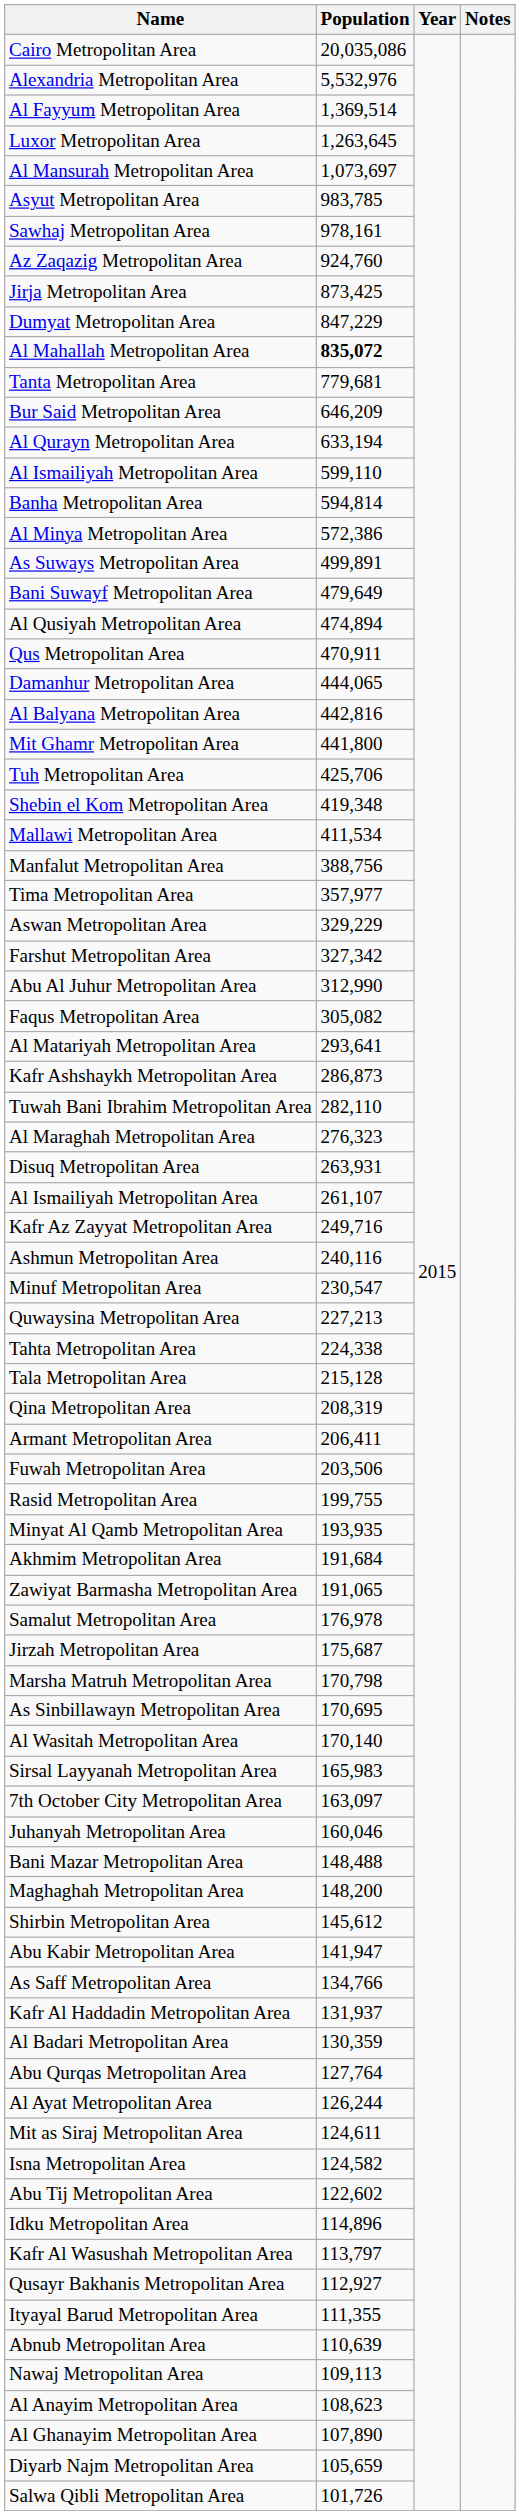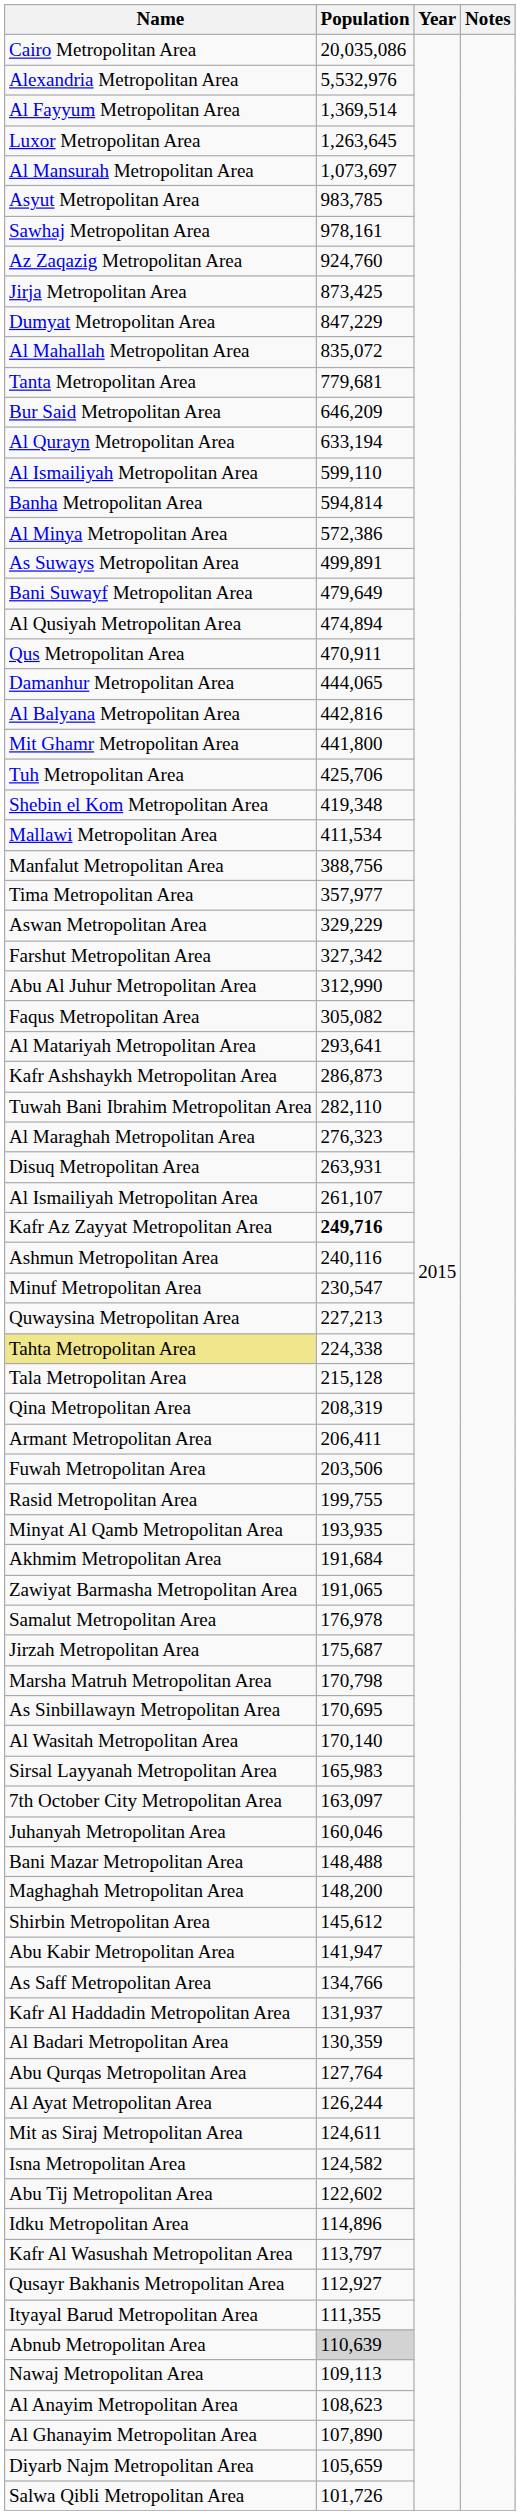(352, 351) bold -> (352, 351) normal
(352, 1227) normal -> (352, 1227) bold
(102, 1348) no background -> (102, 1348) khaki background
(351, 2344) no background -> (351, 2344) lightgrey background
